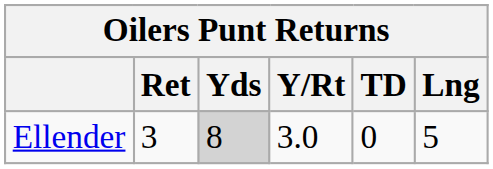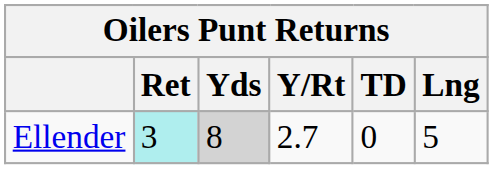(149, 136) no background -> (149, 136) paleturquoise background
(298, 136) 3.0 -> (298, 136) 2.7
